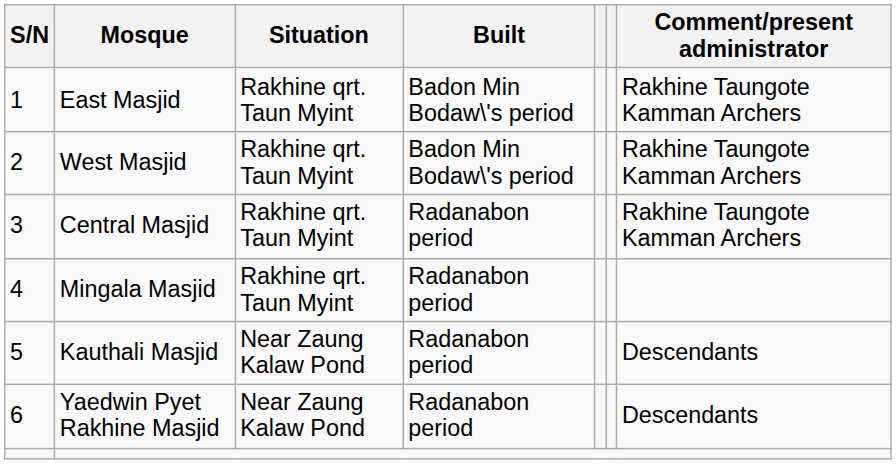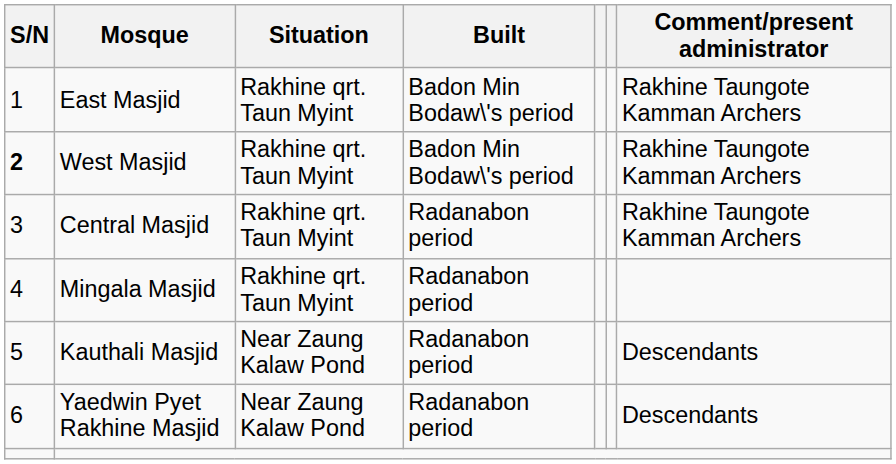(17, 162) normal -> (17, 162) bold
